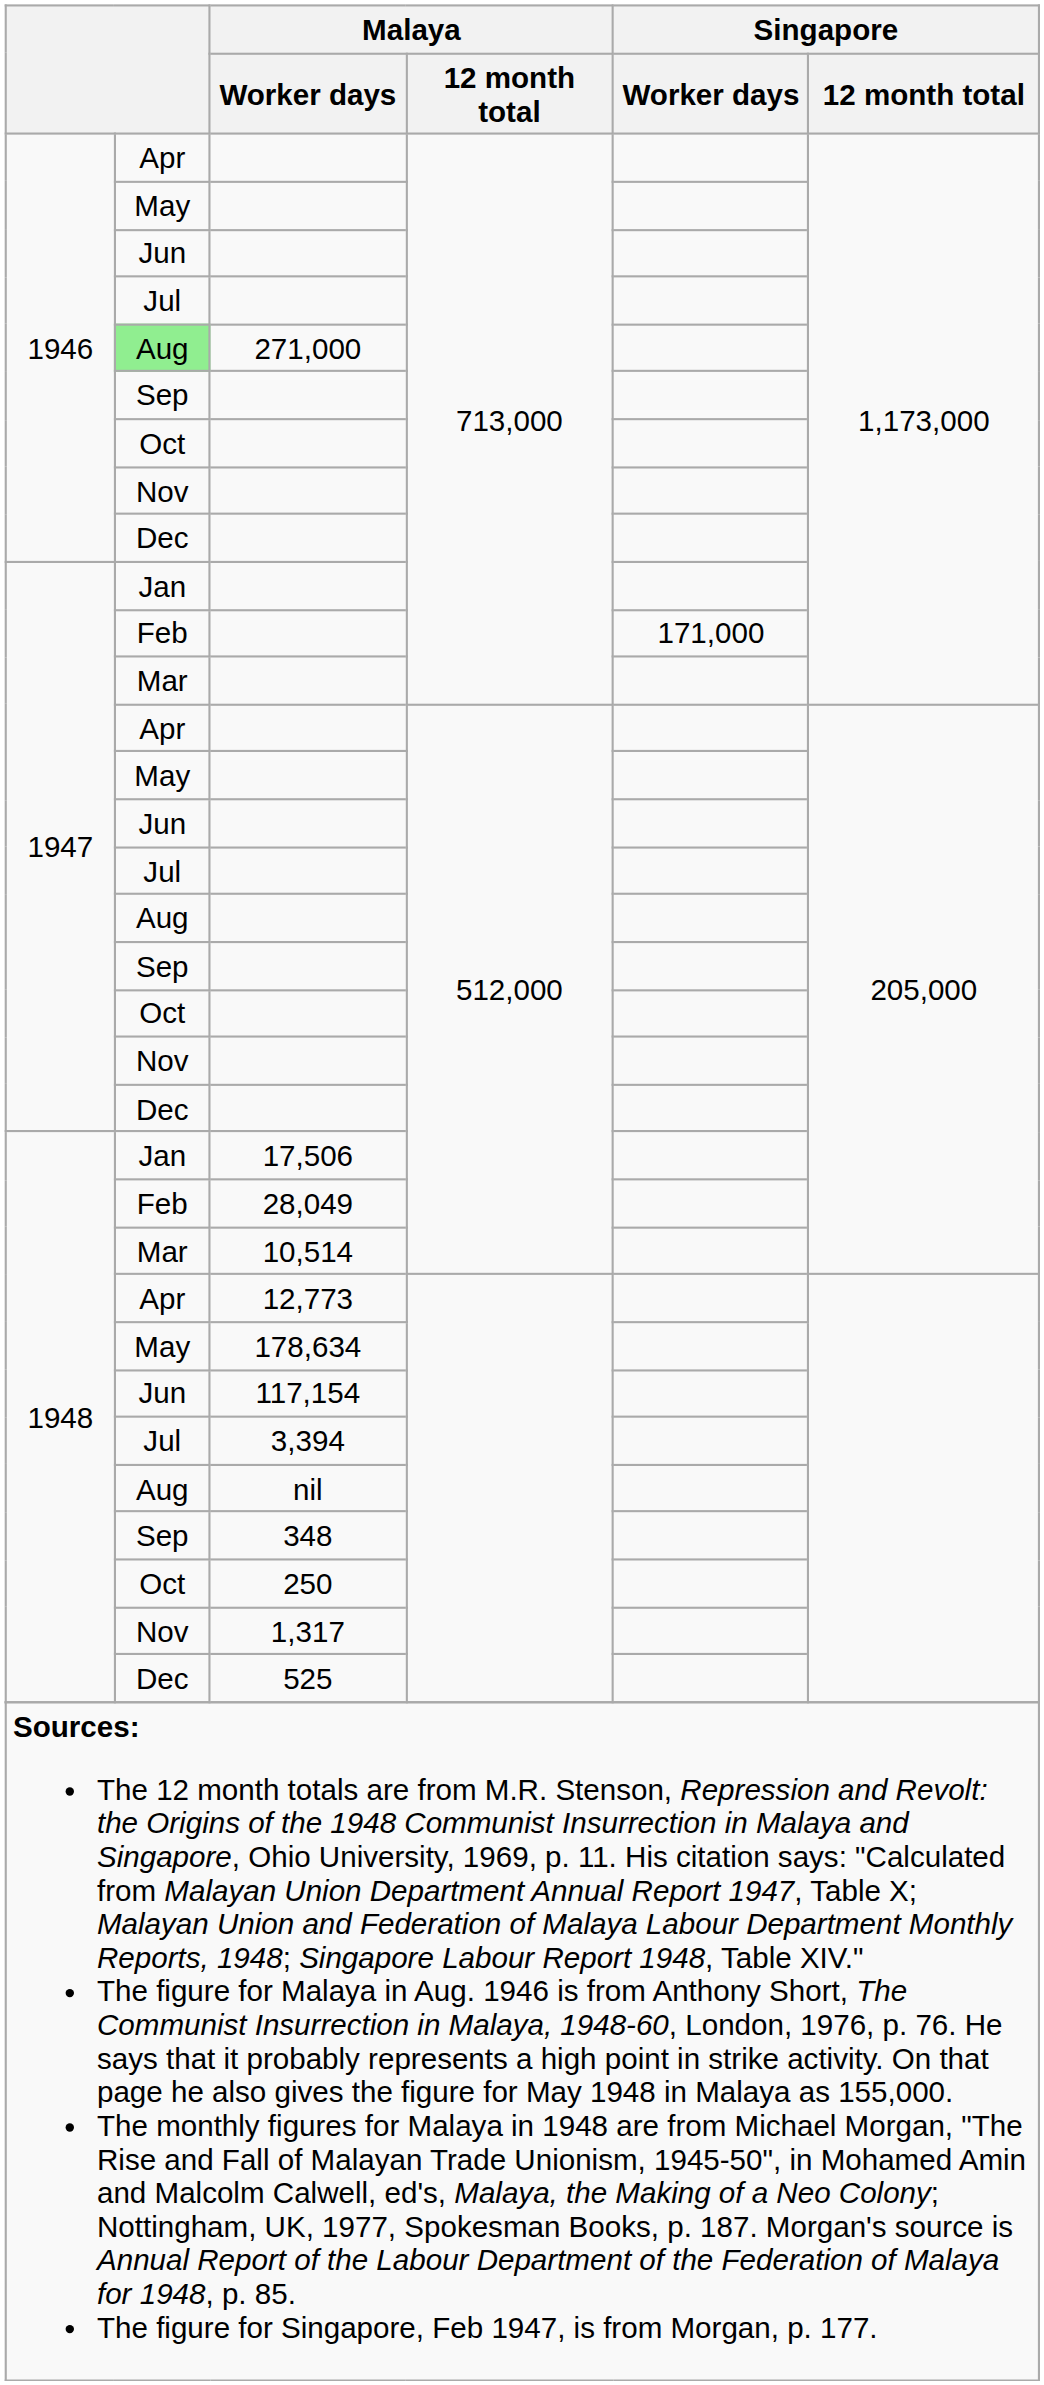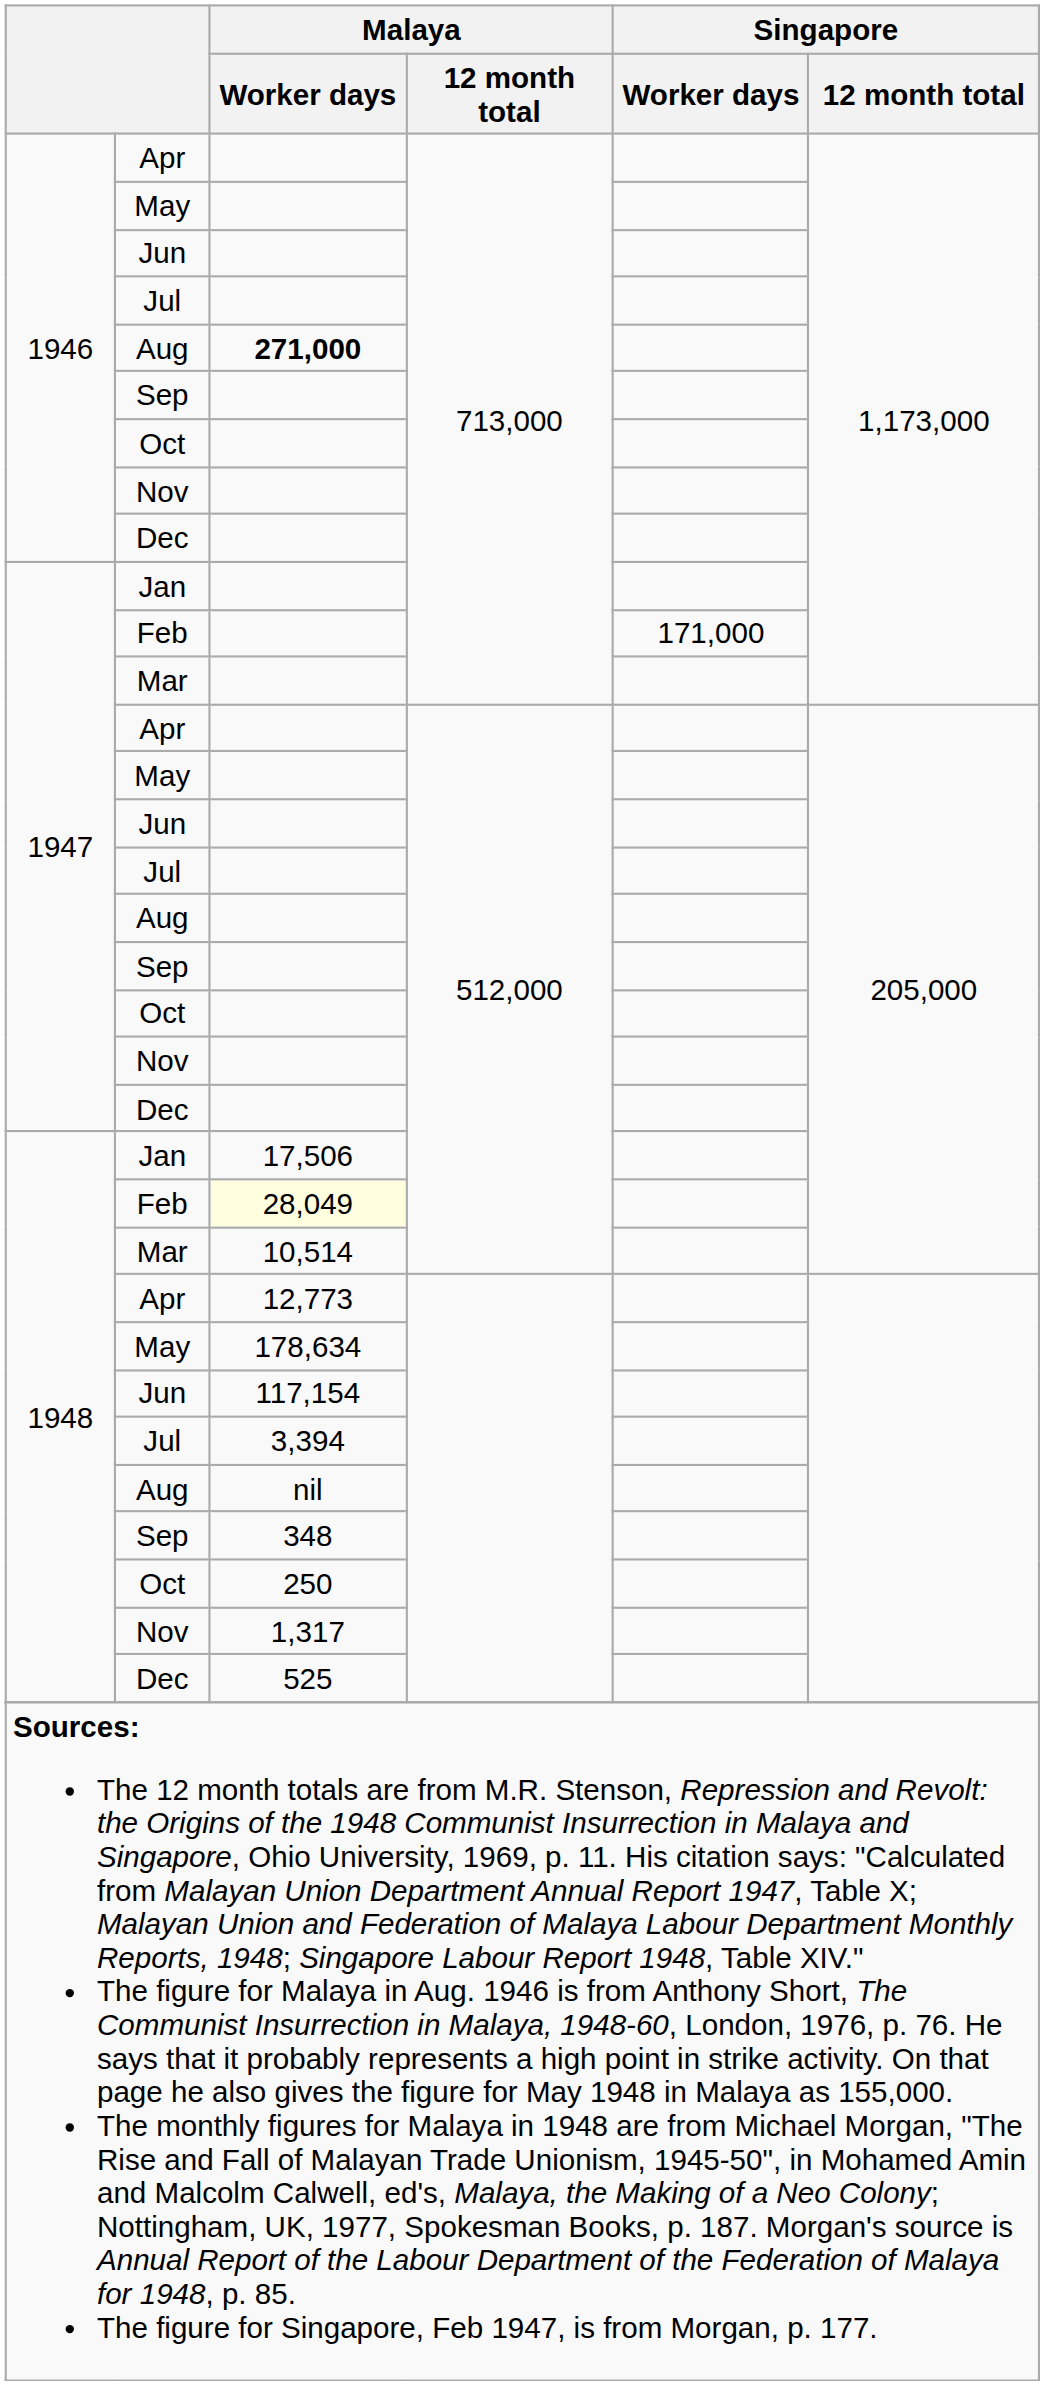(162, 348) lightgreen background -> (162, 348) no background
(308, 348) normal -> (308, 348) bold
(308, 1203) no background -> (308, 1203) lightyellow background
